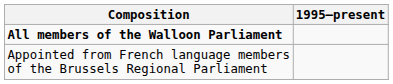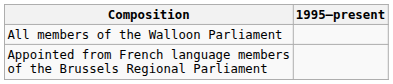(145, 35) bold -> (145, 35) normal
